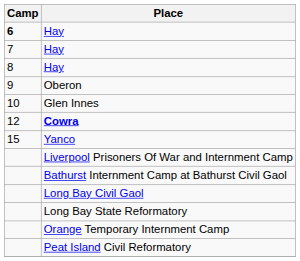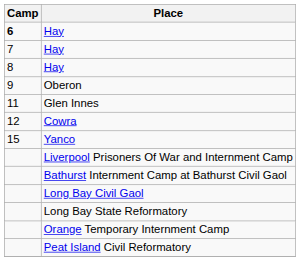(13, 103) 10 -> (13, 103) 11
(61, 121) bold -> (60, 121) normal
